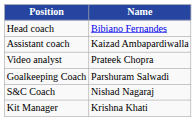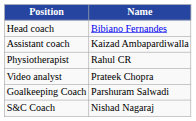+ row: (38, 60)
- row: (32, 108)
